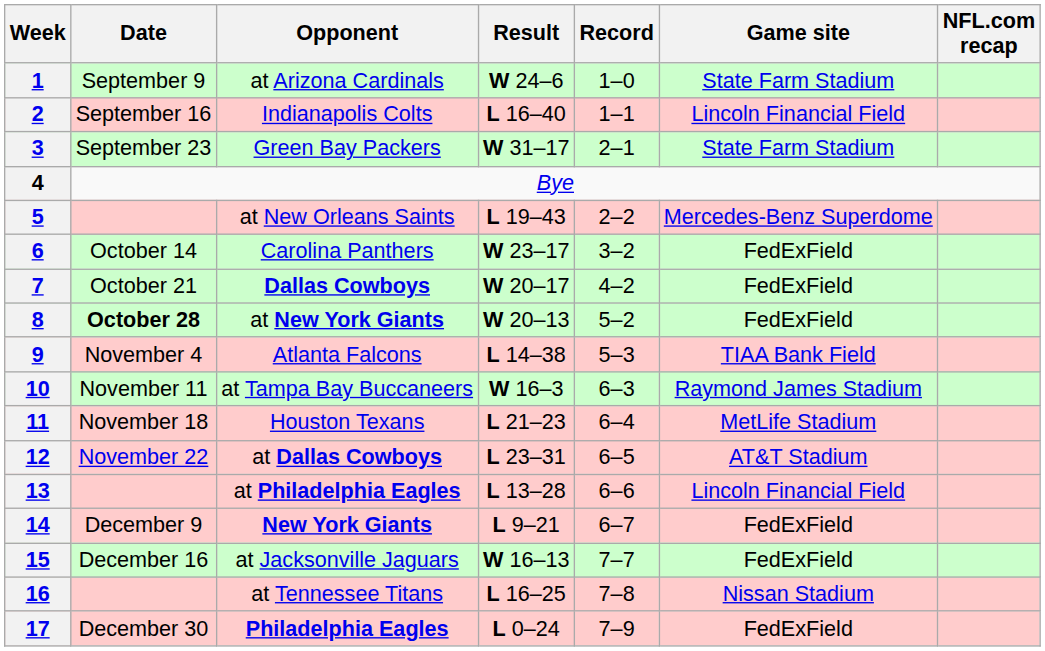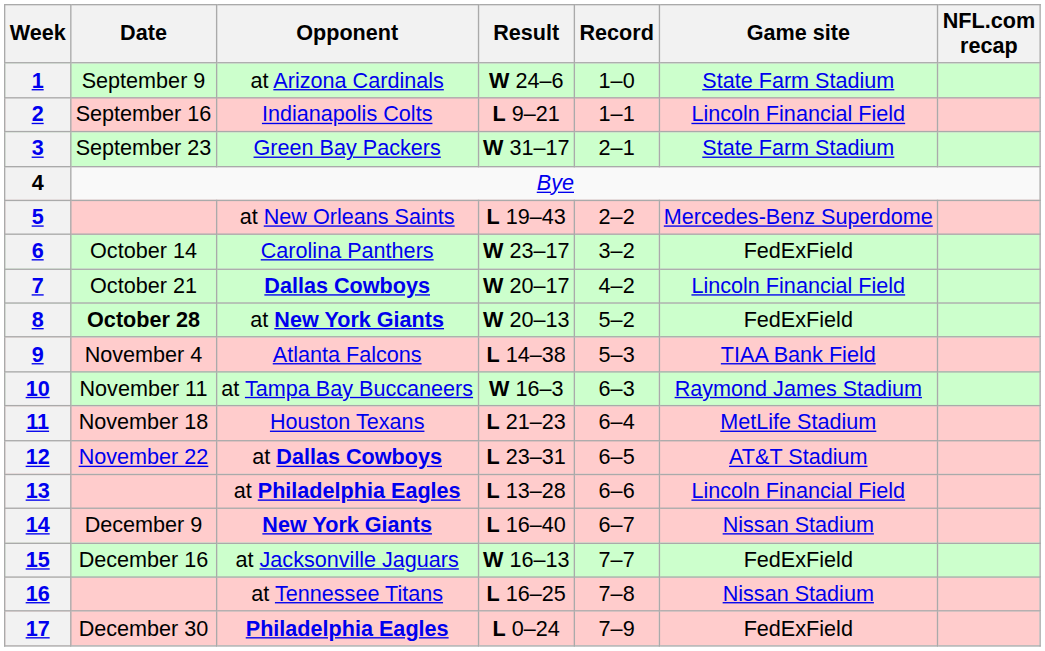(526, 114) L 16–40 -> (526, 114) L 9–21
(798, 285) FedExField -> (798, 285) Lincoln Financial Field
(526, 525) L 9–21 -> (526, 525) L 16–40
(798, 525) FedExField -> (798, 525) Nissan Stadium
